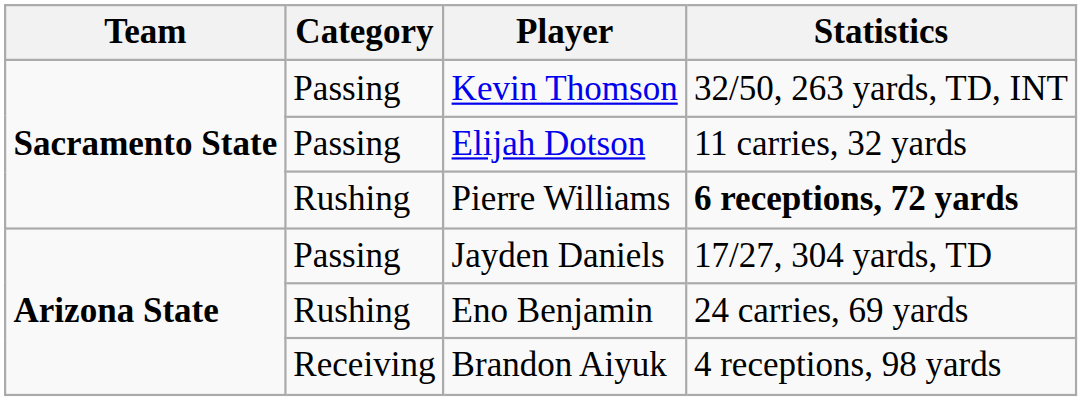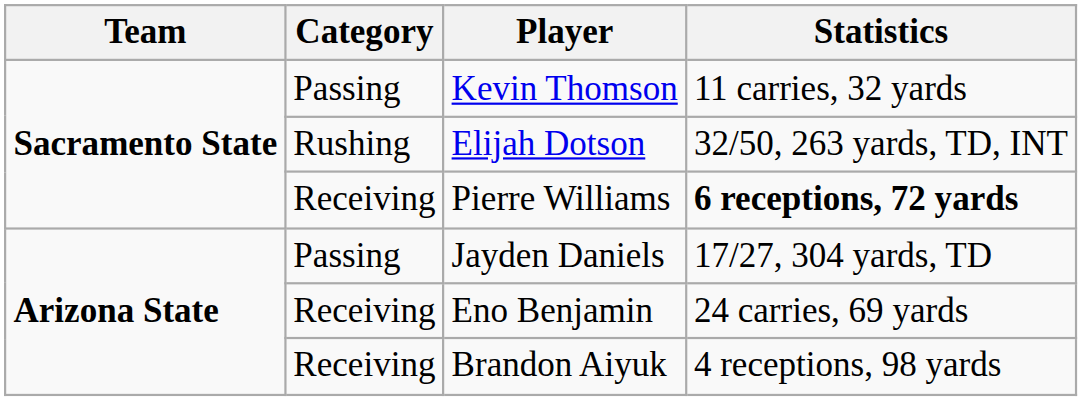(881, 87) 32/50, 263 yards, TD, INT -> (830, 87) 11 carries, 32 yards
(347, 143) Passing -> (352, 143) Rushing
(830, 143) 11 carries, 32 yards -> (881, 143) 32/50, 263 yards, TD, INT
(352, 199) Rushing -> (364, 199) Receiving
(352, 310) Rushing -> (364, 310) Receiving
